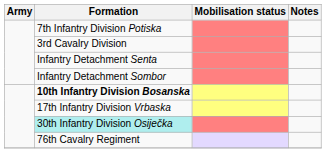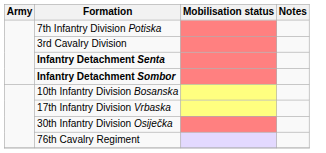(97, 60) normal -> (101, 60) bold
(101, 76) normal -> (106, 76) bold
(114, 92) bold -> (108, 92) normal
(105, 124) paleturquoise background -> (105, 124) no background
